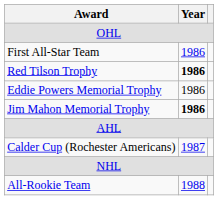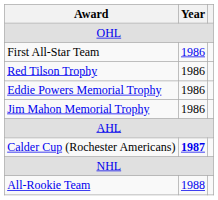(193, 71) bold -> (193, 71) normal
(193, 109) bold -> (193, 109) normal
(193, 147) normal -> (193, 147) bold
